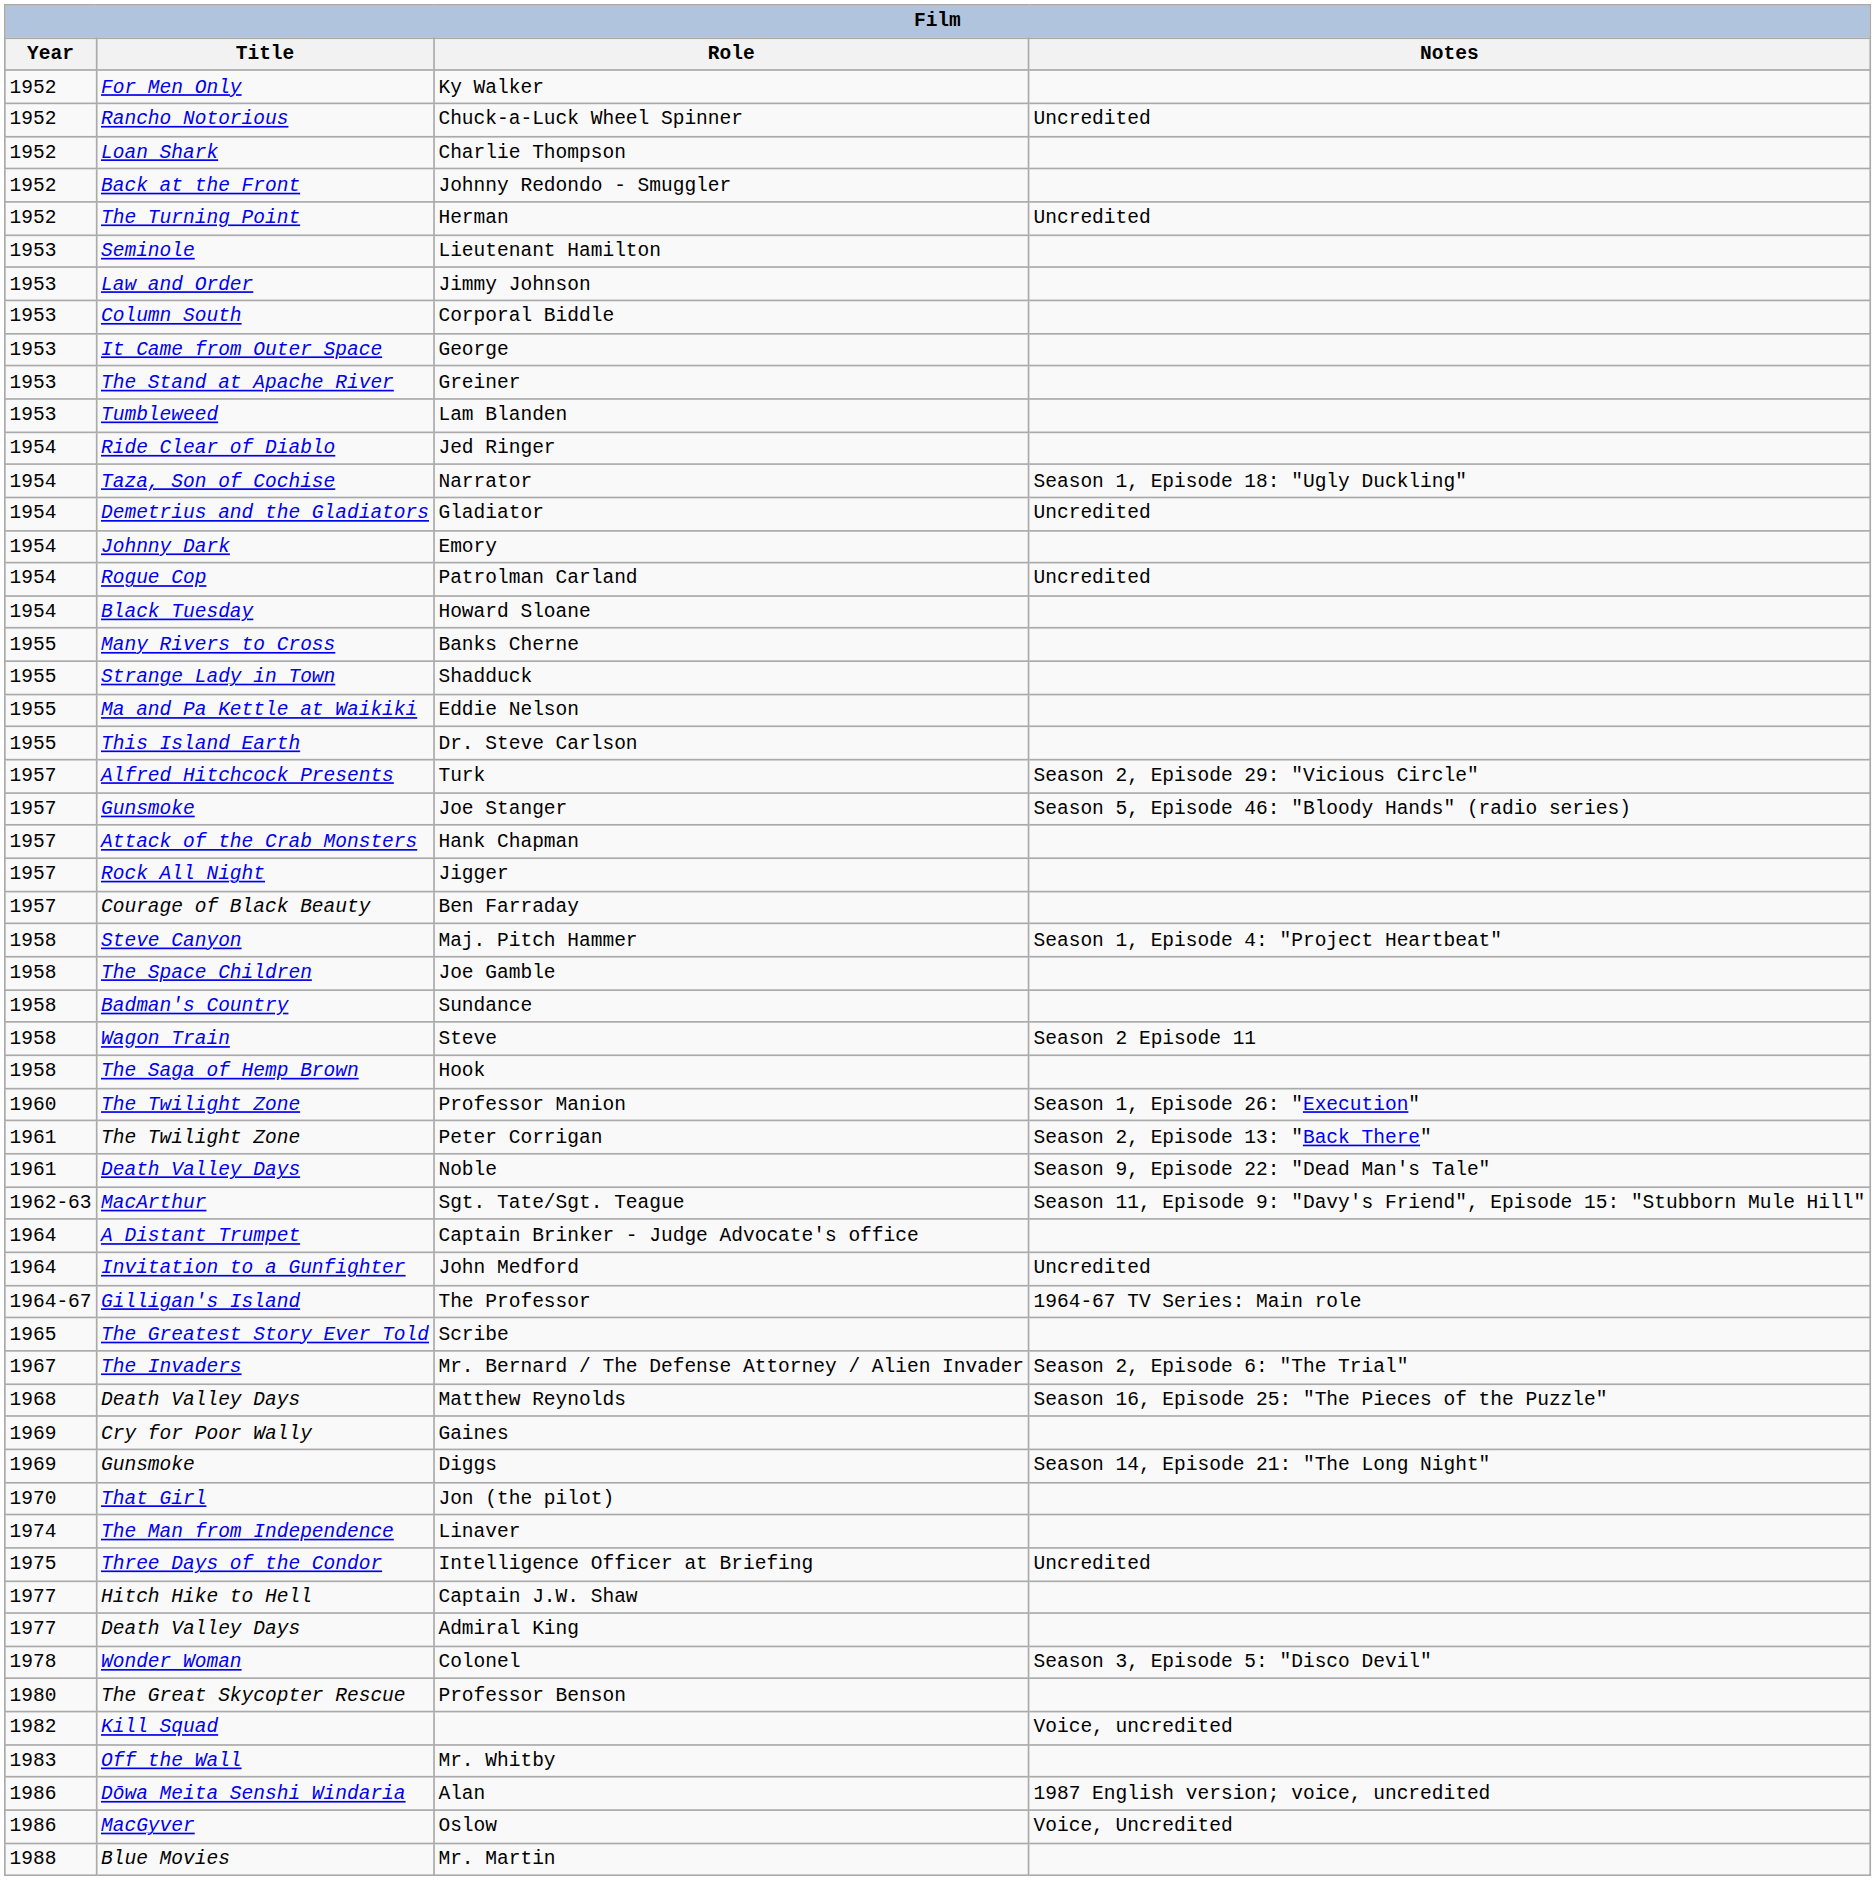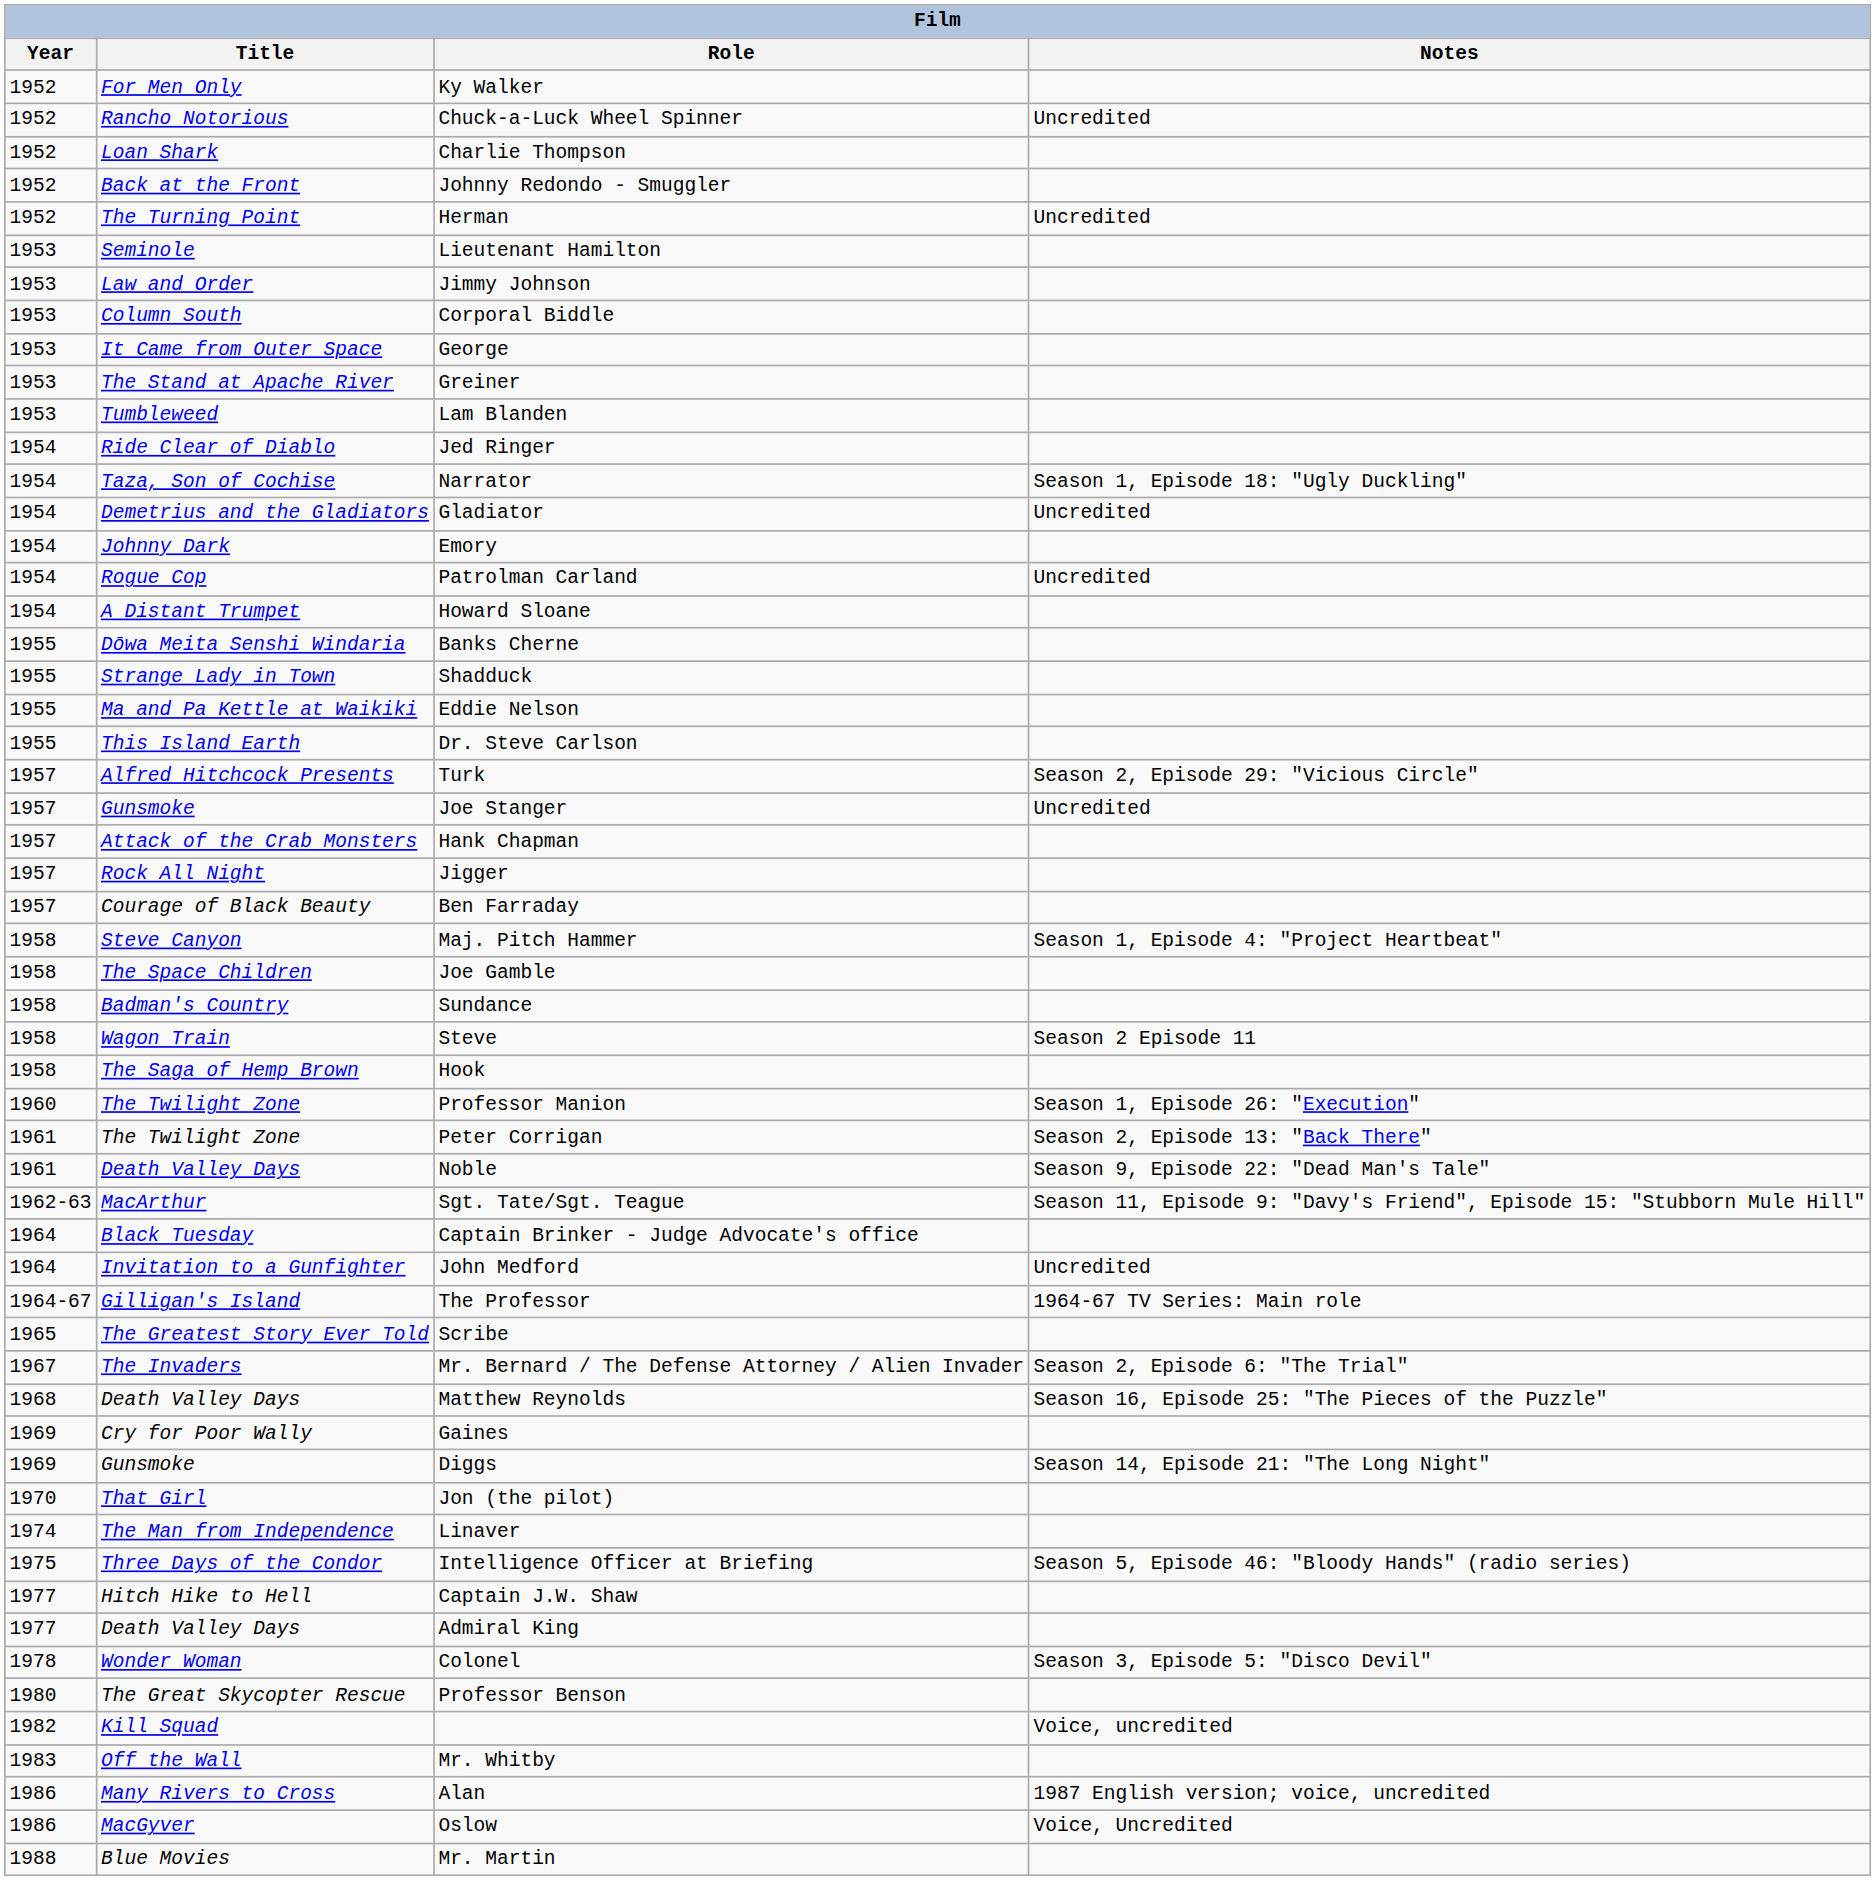(177, 612) Black Tuesday -> (201, 612) A Distant Trumpet
(218, 645) Many Rivers to Cross -> (253, 645) Dōwa Meita Senshi Windaria
(1332, 809) Season 5, Episode 46: "Bloody Hands" (radio series) -> (1092, 809) Uncredited
(201, 1235) A Distant Trumpet -> (177, 1235) Black Tuesday
(1092, 1564) Uncredited -> (1332, 1564) Season 5, Episode 46: "Bloody Hands" (radio series)
(253, 1794) Dōwa Meita Senshi Windaria -> (218, 1794) Many Rivers to Cross
